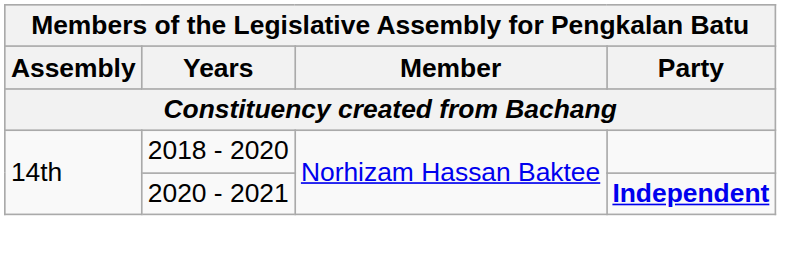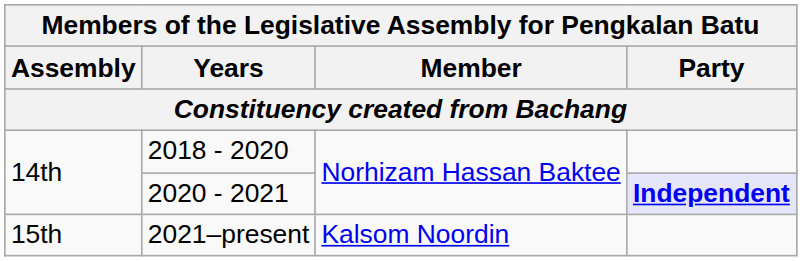(691, 192) no background -> (711, 192) lavender background
+ row: (229, 234)
